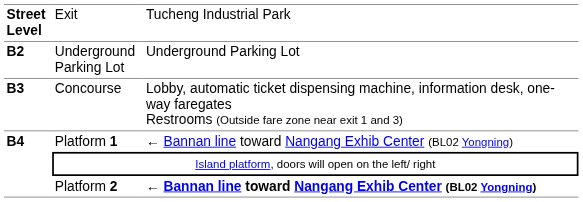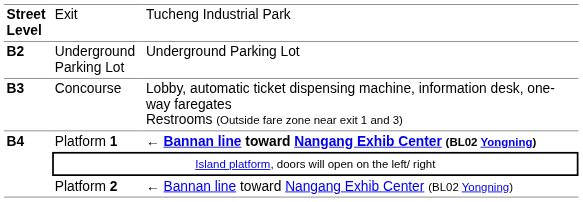(329, 141) normal -> (341, 141) bold
(341, 186) bold -> (329, 186) normal
